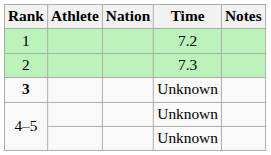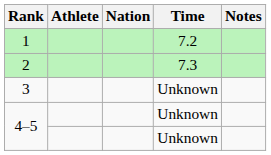(26, 89) bold -> (26, 89) normal
